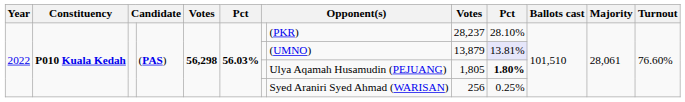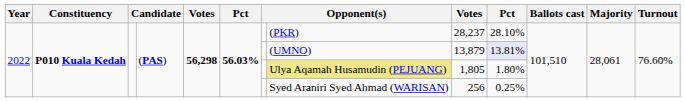(358, 69) no background -> (358, 69) khaki background
(509, 69) bold -> (510, 69) normal
